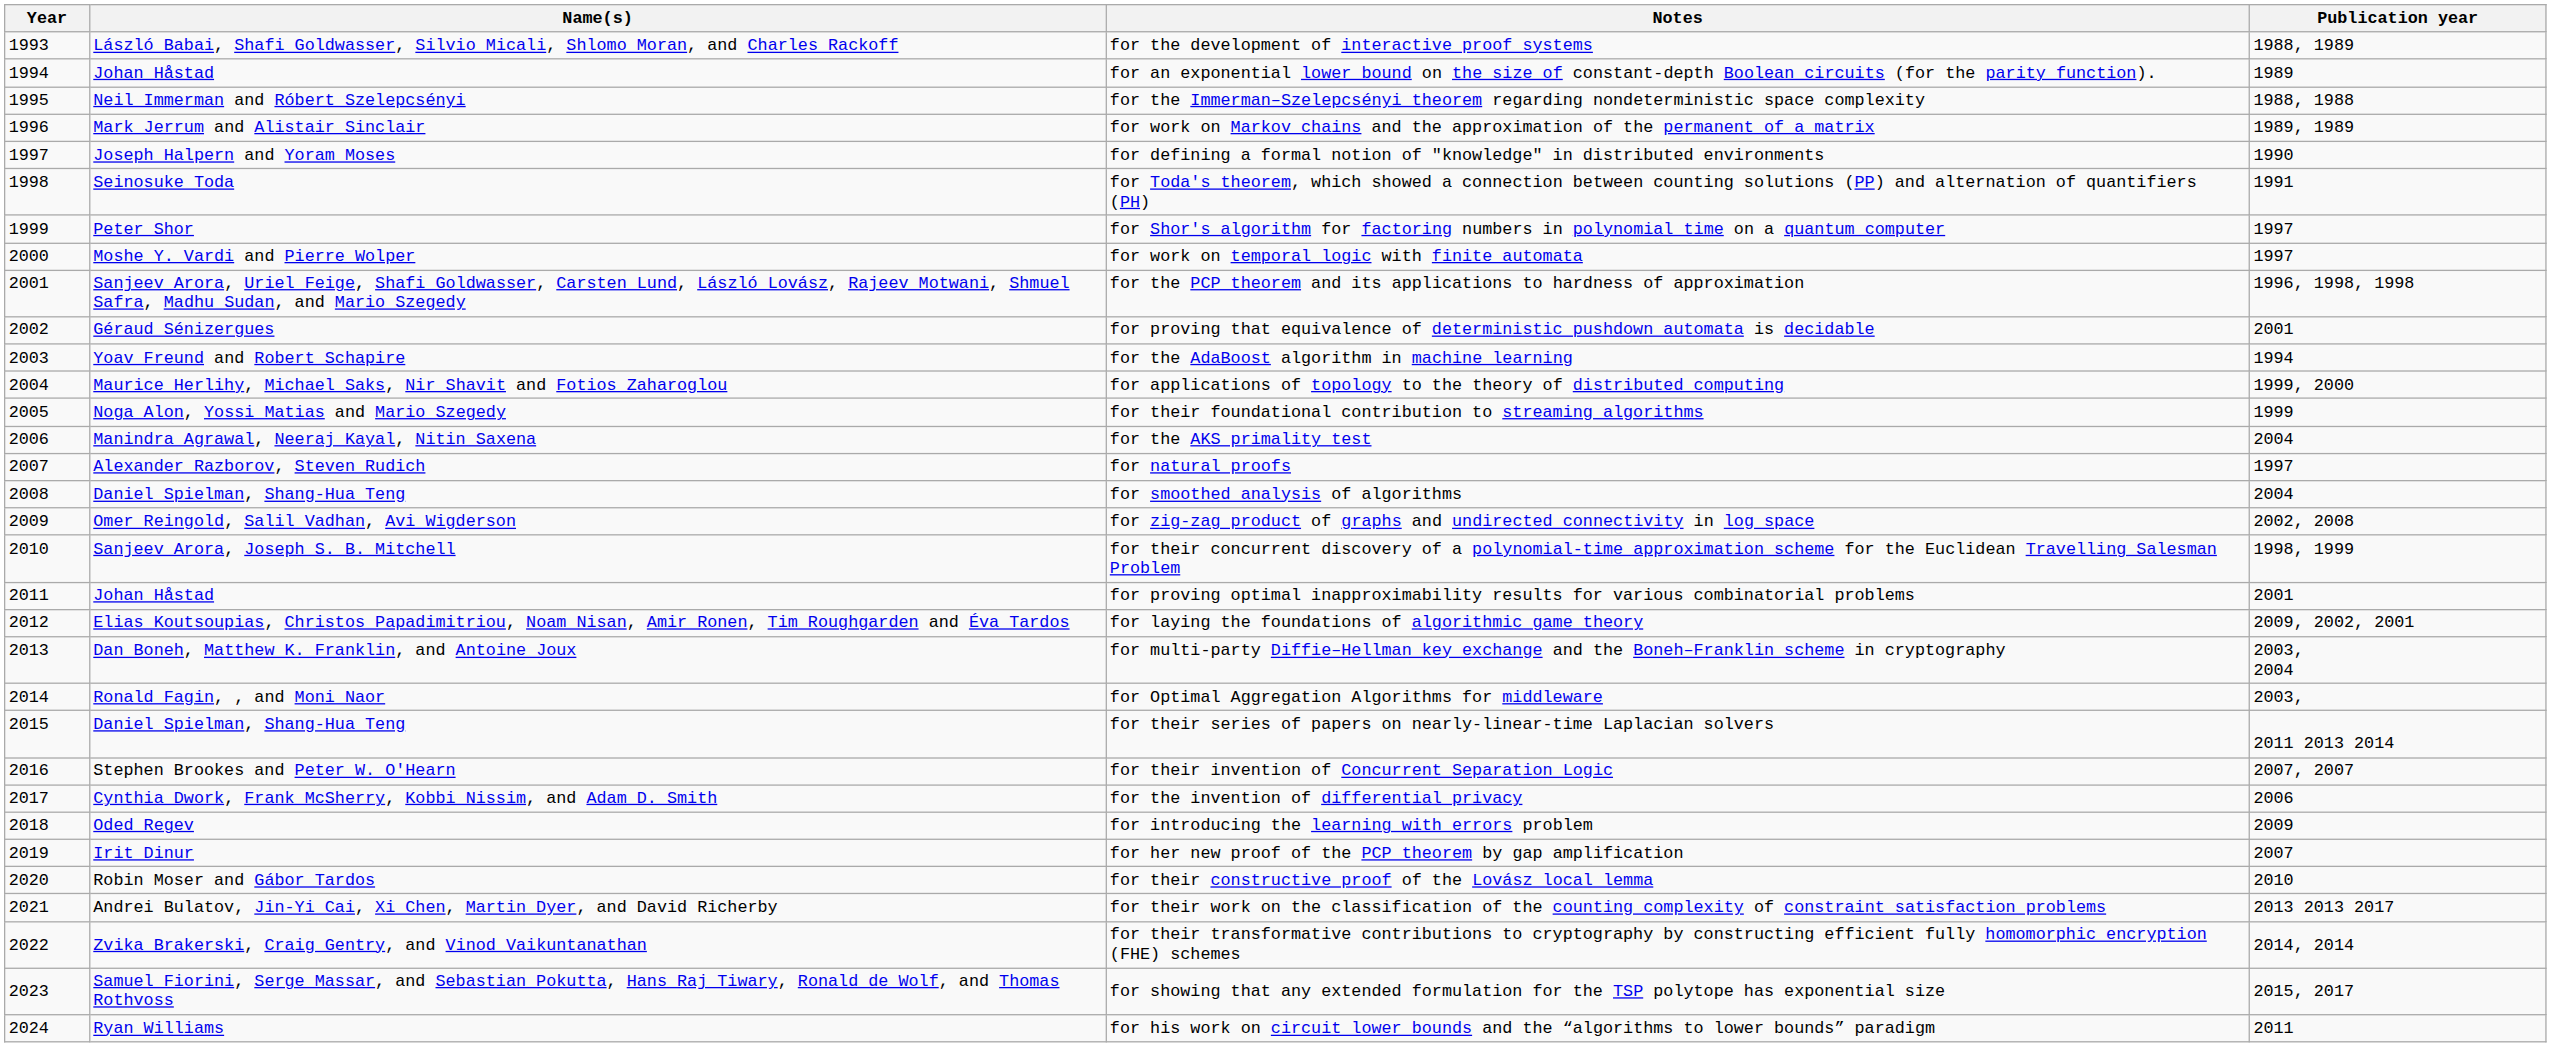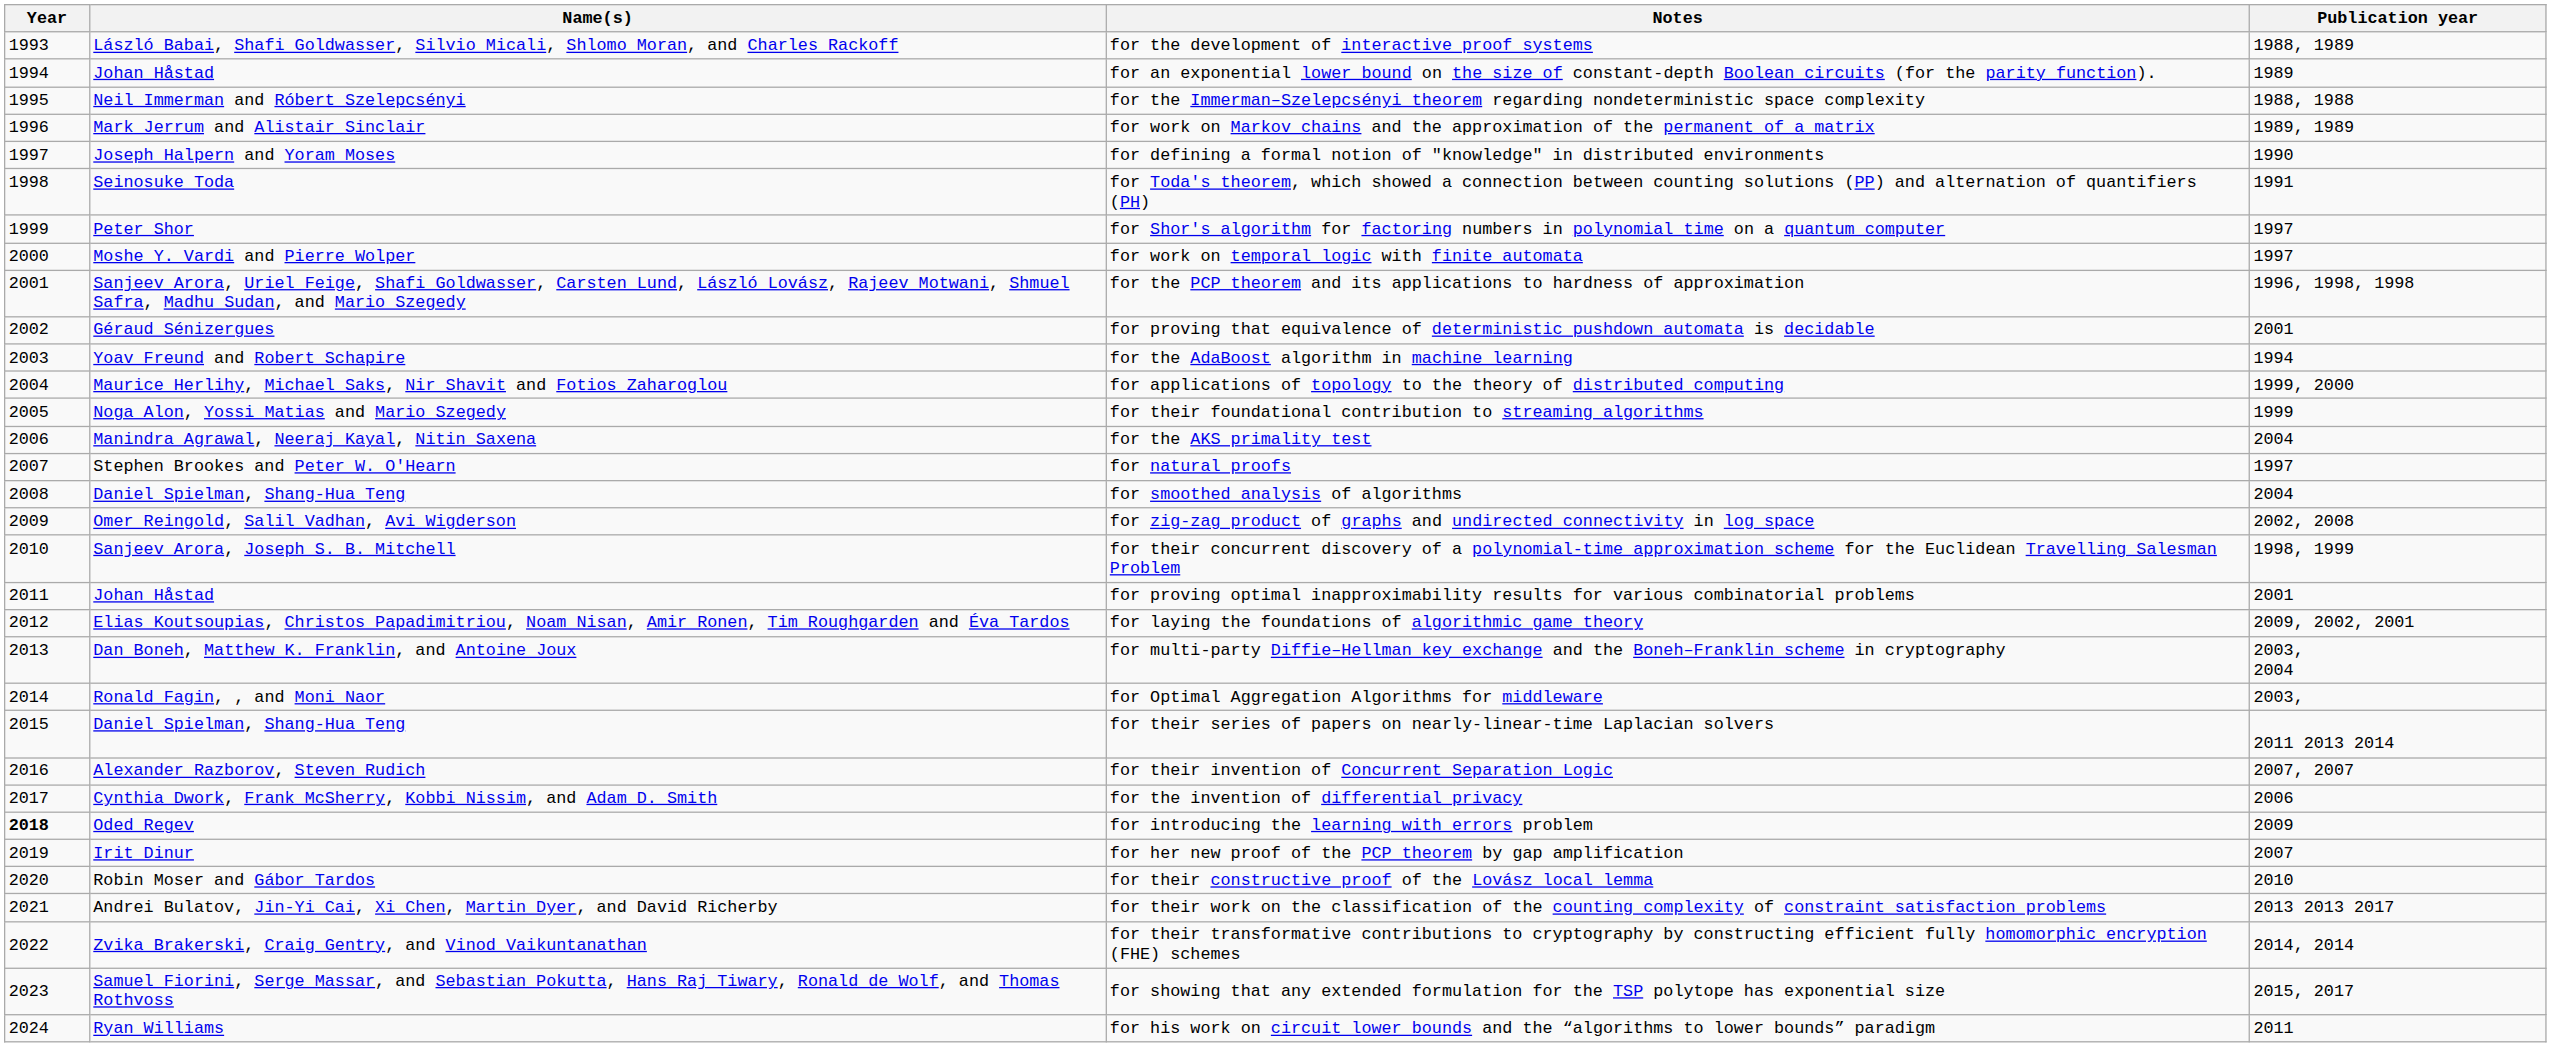(259, 467) Alexander Razborov, Steven Rudich -> (274, 467) Stephen Brookes and Peter W. O'Hearn
(274, 771) Stephen Brookes and Peter W. O'Hearn -> (259, 771) Alexander Razborov, Steven Rudich
(29, 826) normal -> (29, 826) bold
